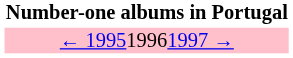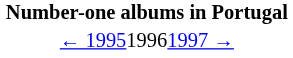(147, 40) pink background -> (147, 40) no background
